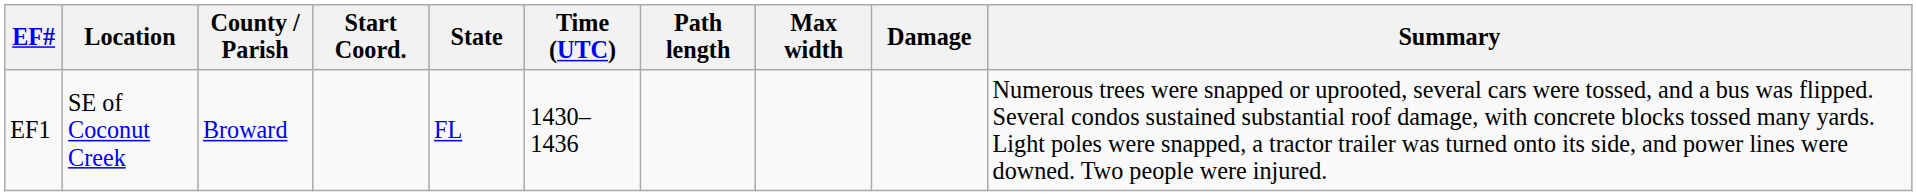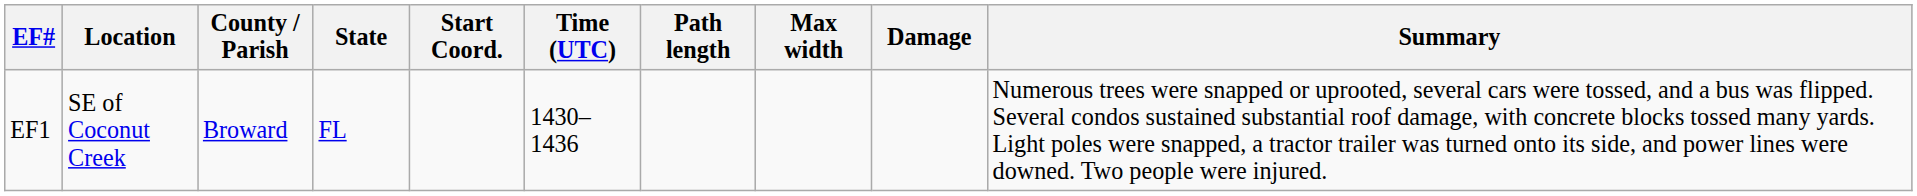columns swapped: (477, 37) <-> (371, 37)
